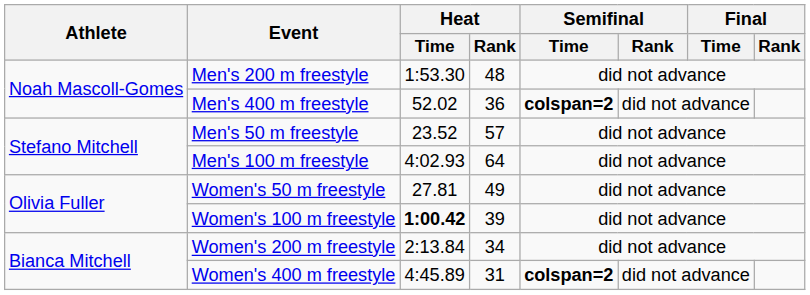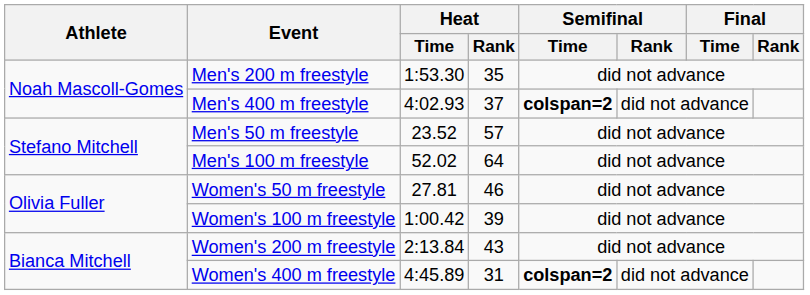(495, 75) 48 -> (494, 75) 35
(435, 104) 52.02 -> (434, 104) 4:02.93
(495, 104) 36 -> (494, 104) 37
(435, 161) 4:02.93 -> (434, 161) 52.02
(495, 190) 49 -> (494, 190) 46
(435, 218) bold -> (434, 218) normal
(495, 247) 34 -> (494, 247) 43
